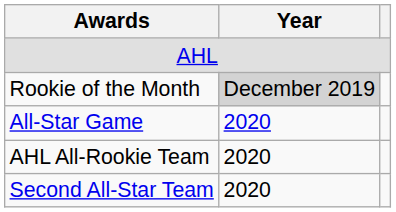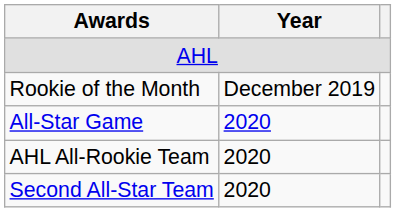(299, 88) lightgrey background -> (299, 88) no background
